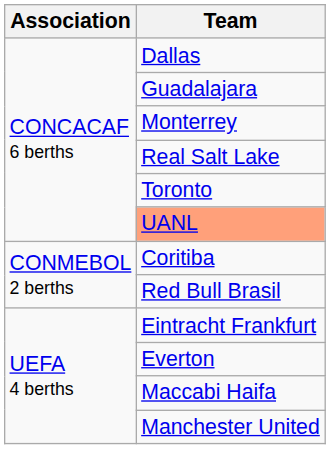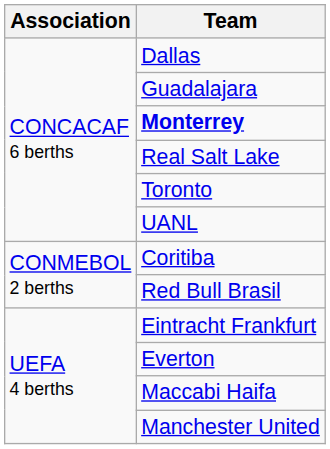(189, 122) normal -> (193, 122) bold
(170, 223) lightsalmon background -> (170, 223) no background
